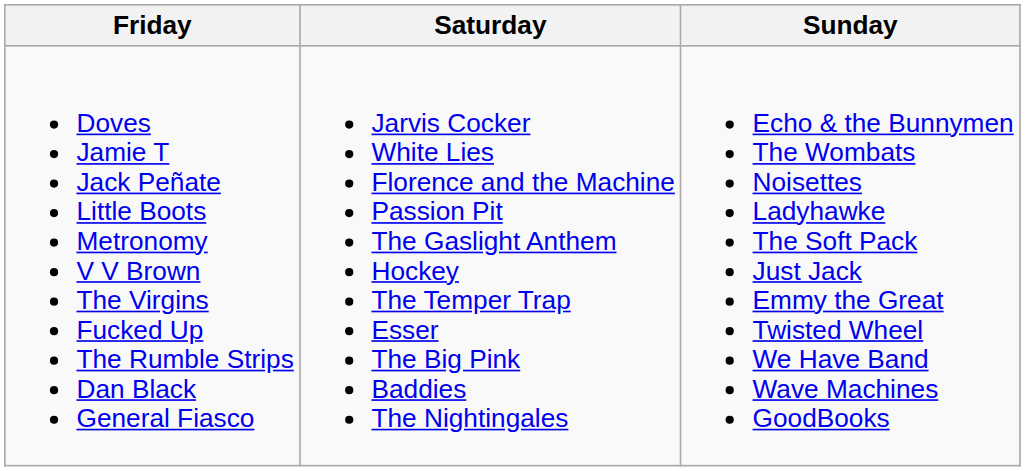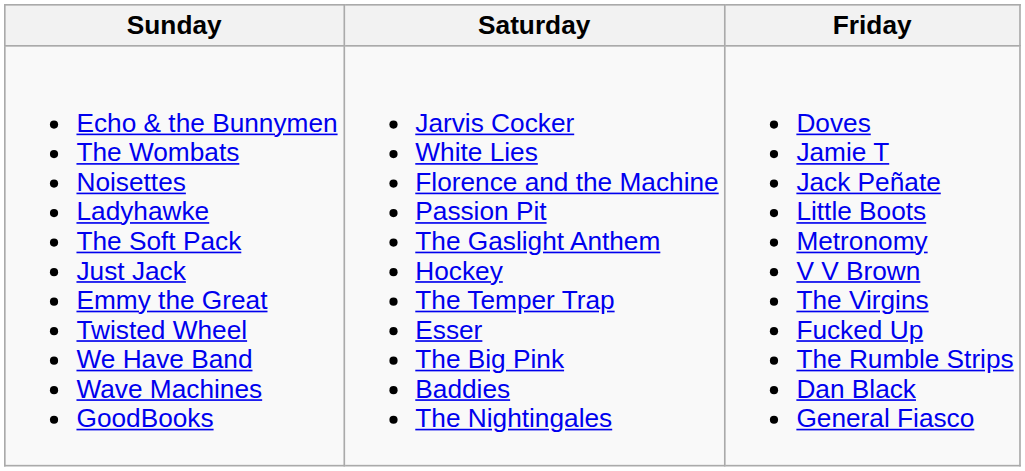columns swapped: (152, 25) <-> (850, 25)
